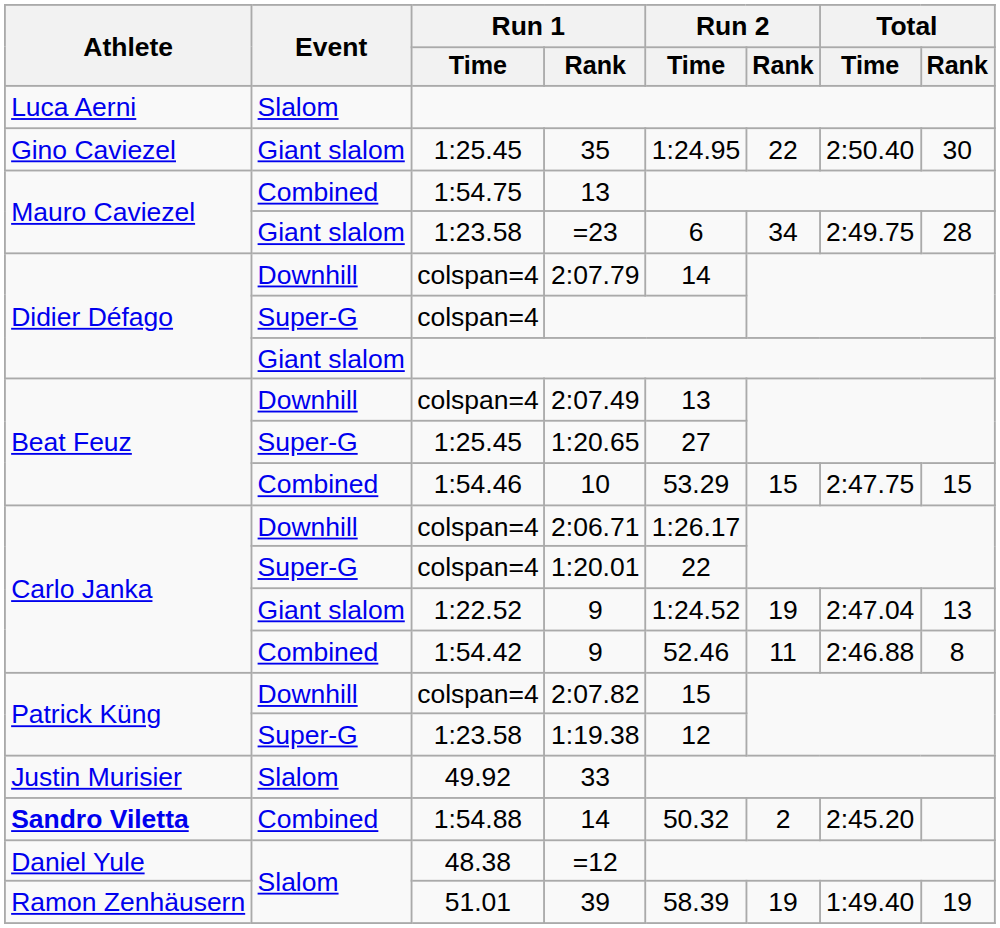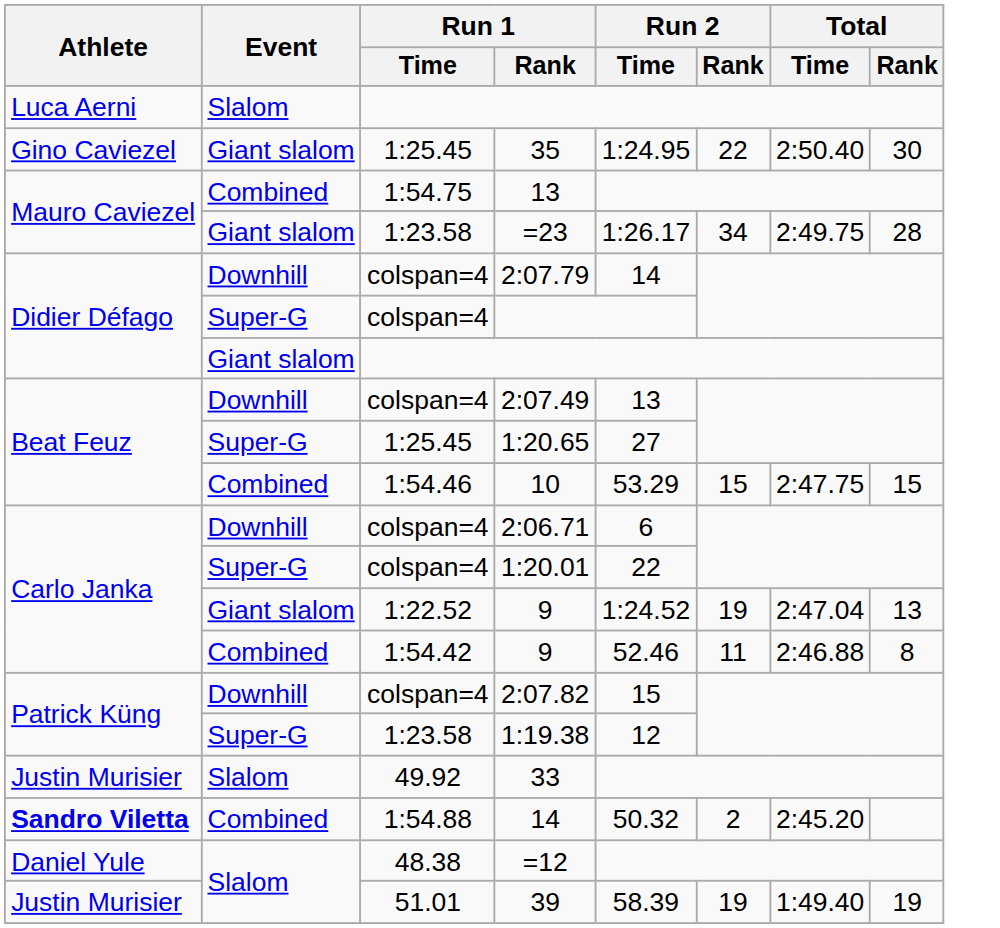(696, 233) 6 -> (646, 233) 1:26.17
(696, 526) 1:26.17 -> (646, 526) 6
(128, 903) Ramon Zenhäusern -> (96, 903) Justin Murisier
